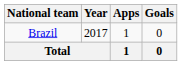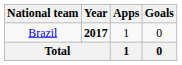(96, 32) normal -> (96, 32) bold
